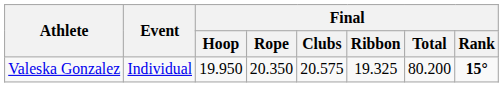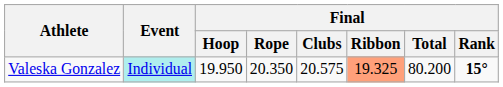(160, 69) no background -> (160, 69) paleturquoise background
(376, 69) no background -> (376, 69) lightsalmon background
